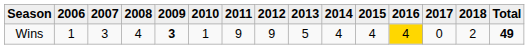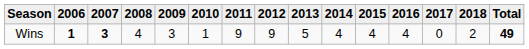(71, 34) normal -> (71, 34) bold
(105, 34) normal -> (105, 34) bold
(172, 34) bold -> (172, 34) normal
(406, 34) gold background -> (406, 34) no background
